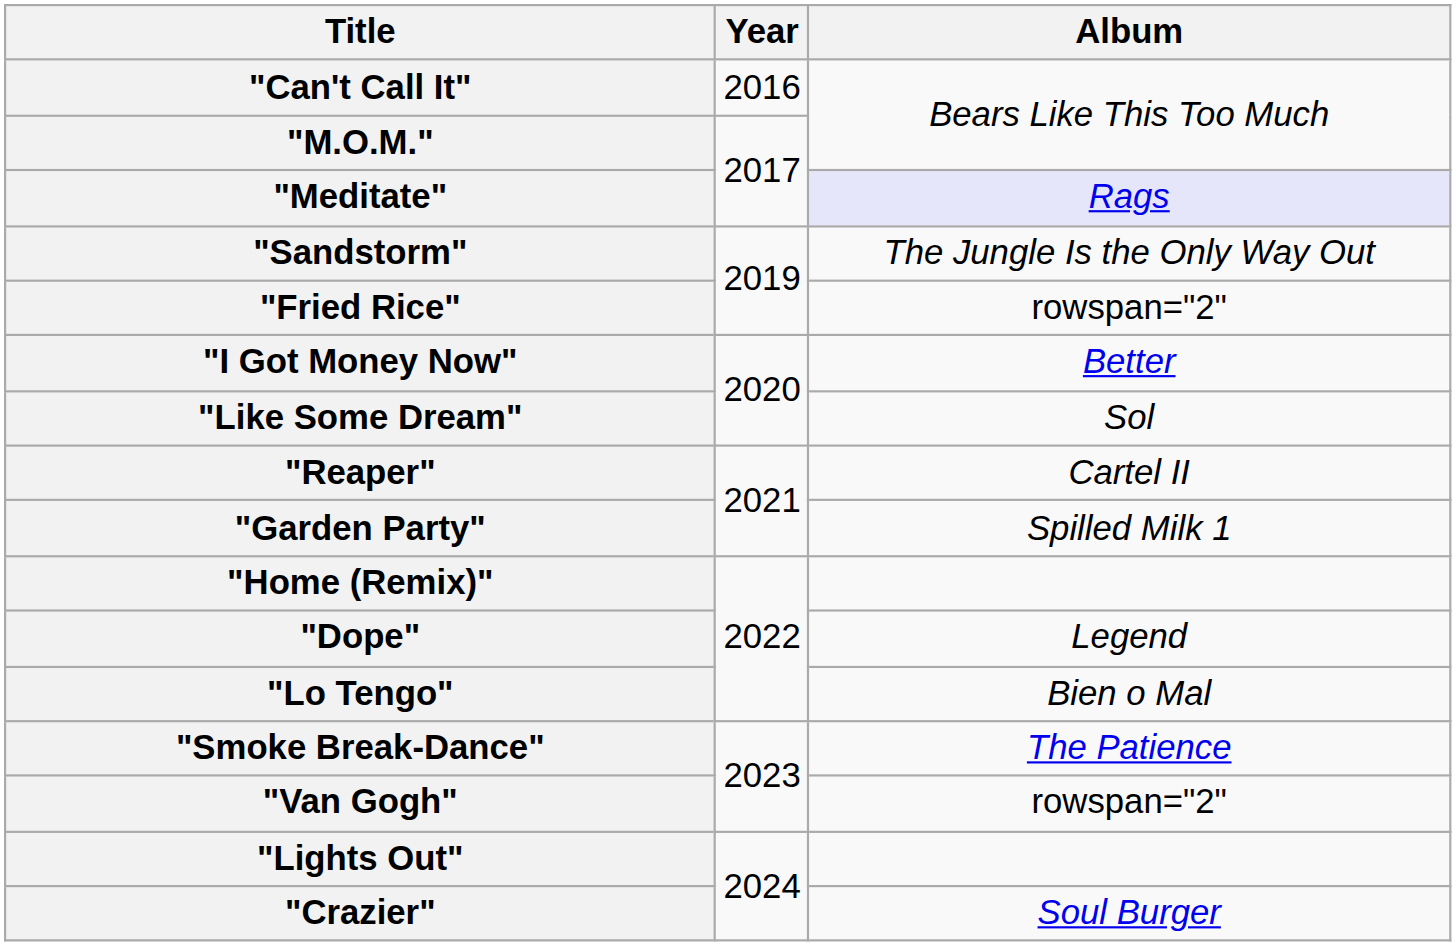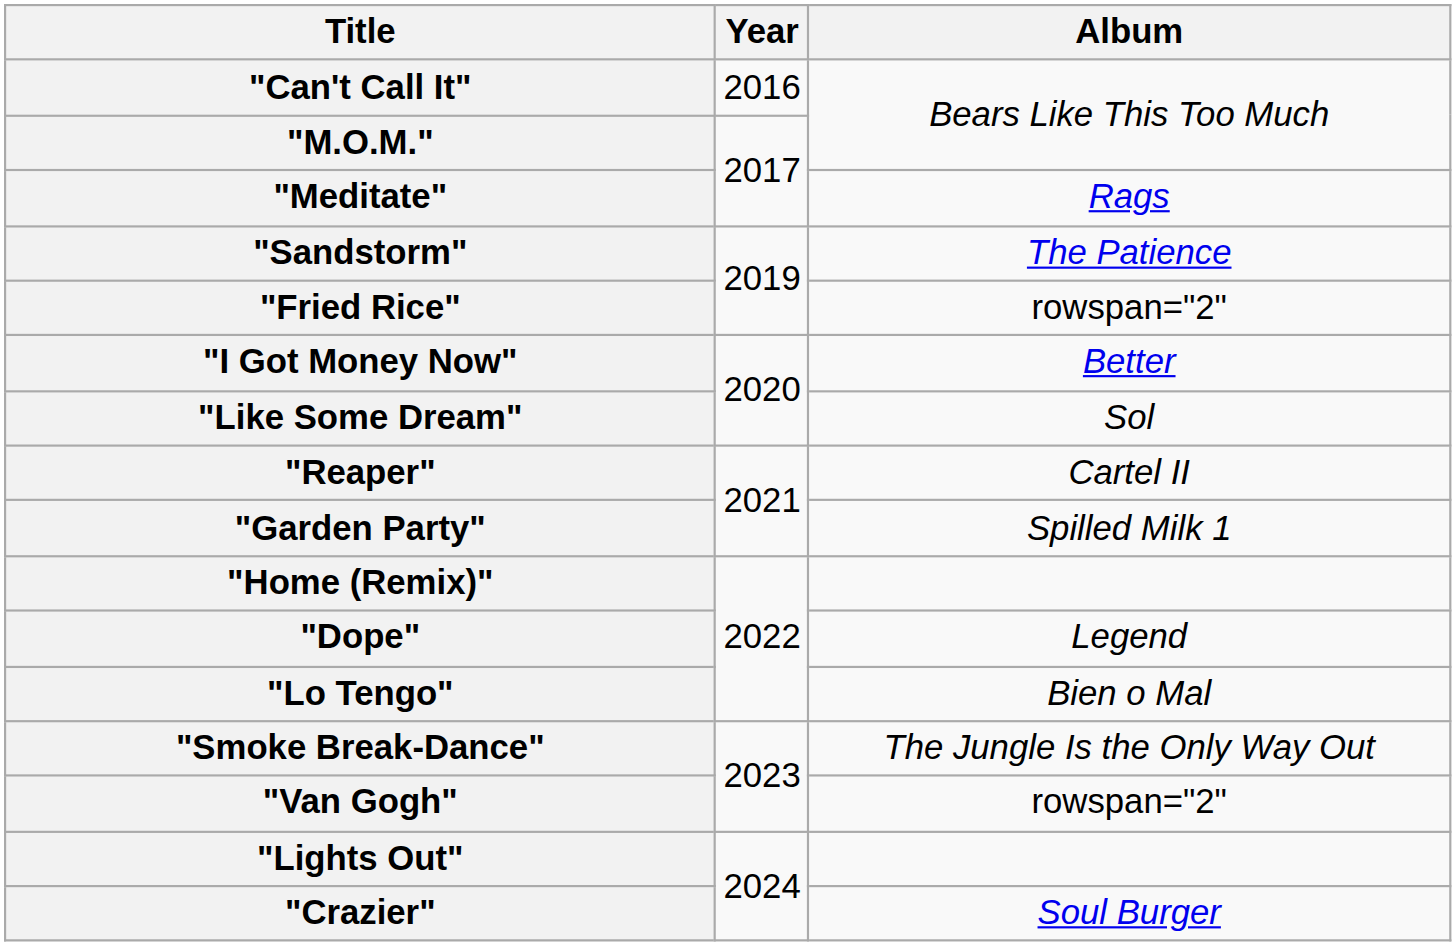(1129, 197) lavender background -> (1129, 197) no background
(1129, 252) The Jungle Is the Only Way Out -> (1129, 252) The Patience
(1129, 747) The Patience -> (1129, 747) The Jungle Is the Only Way Out
